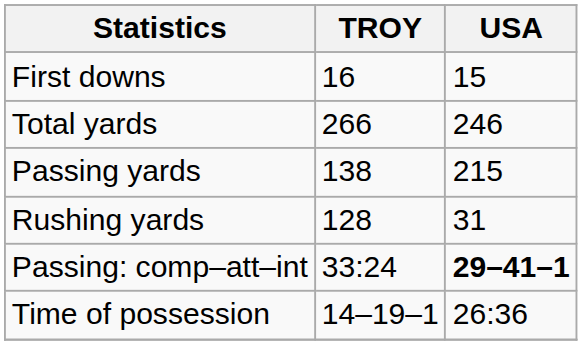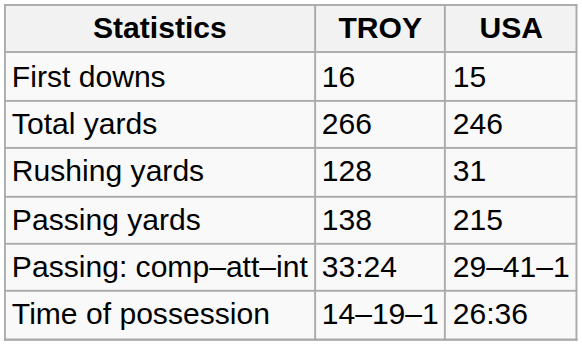rows swapped: (108, 219) <-> (106, 171)
(511, 266) bold -> (511, 266) normal
